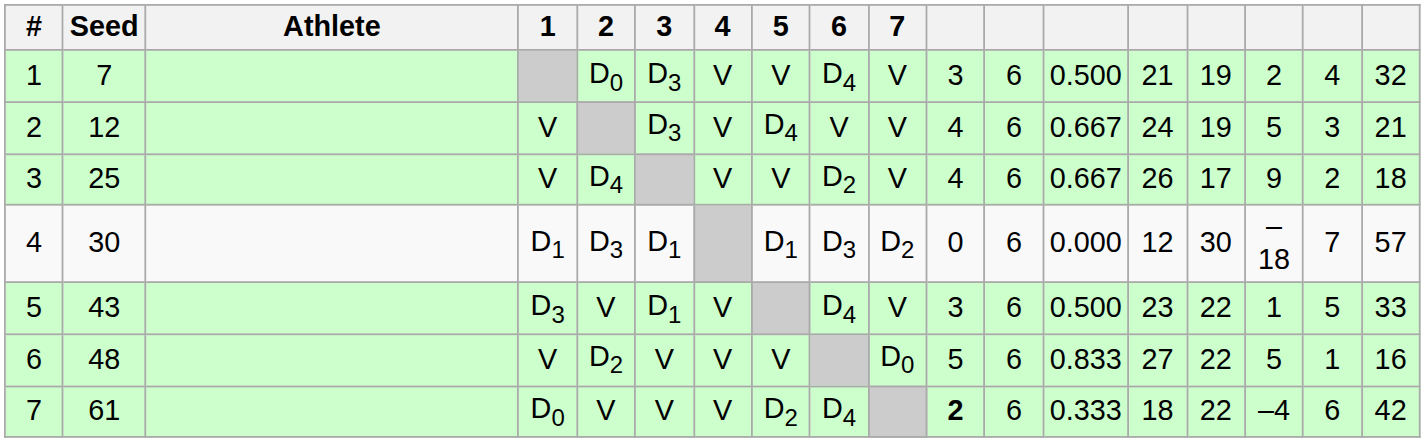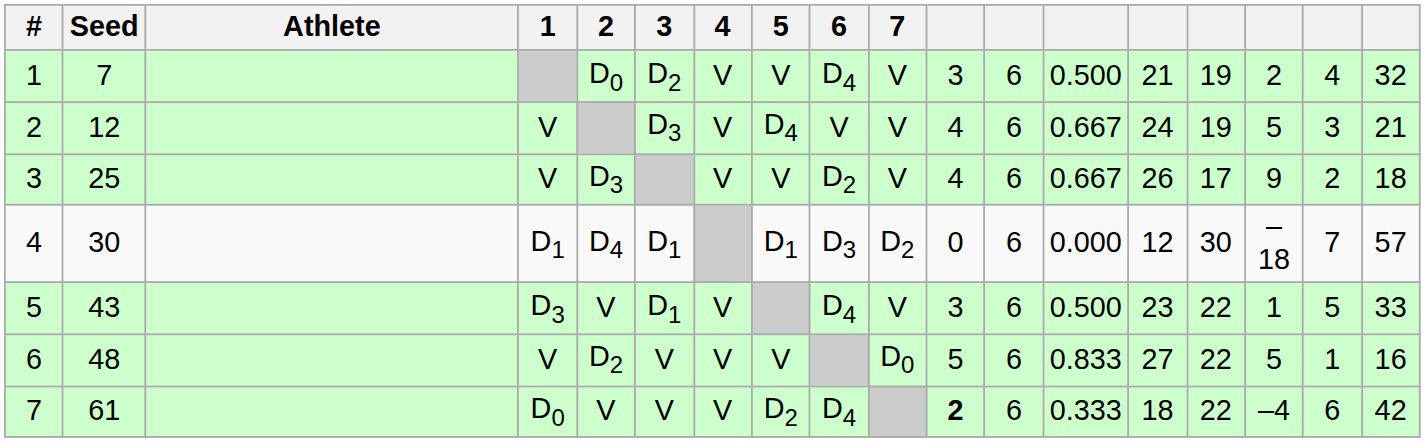(664, 76) D3 -> (664, 76) D2
(606, 179) D4 -> (606, 179) D3
(606, 244) D3 -> (606, 244) D4
